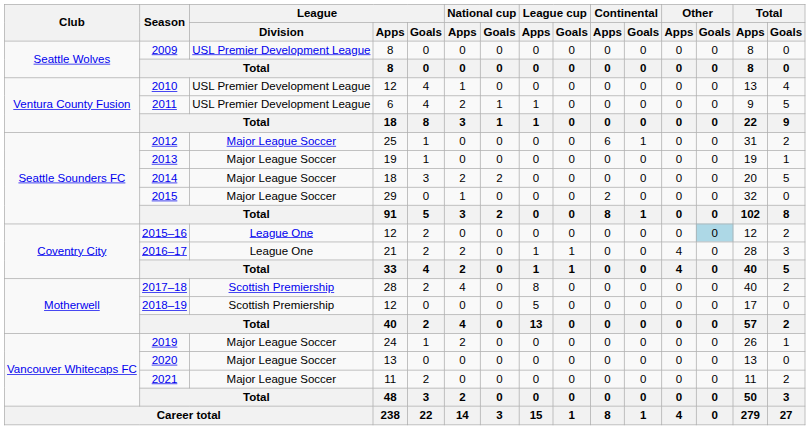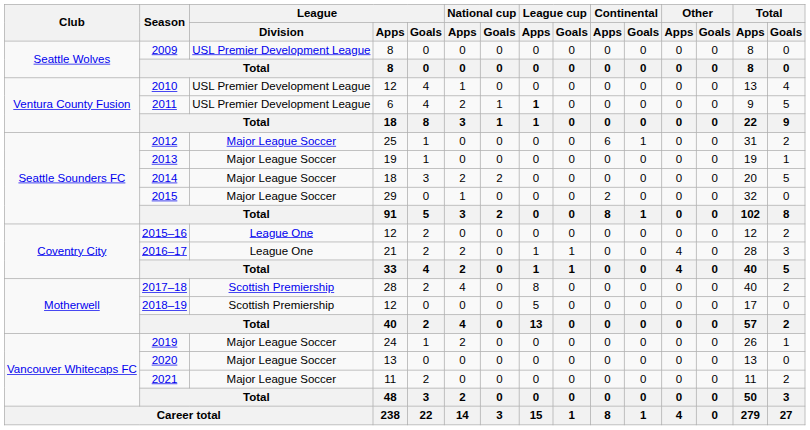(536, 104) normal -> (536, 104) bold
(715, 232) lightblue background -> (715, 232) no background
